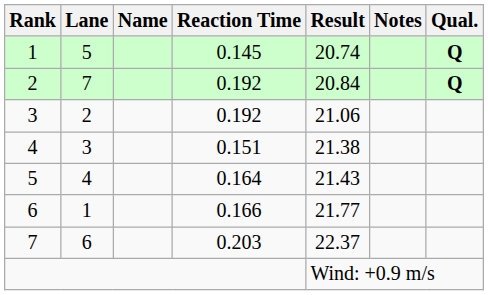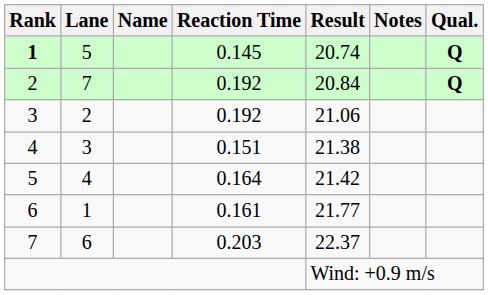(33, 52) normal -> (33, 52) bold
(338, 178) 21.43 -> (338, 178) 21.42
(239, 210) 0.166 -> (239, 210) 0.161
